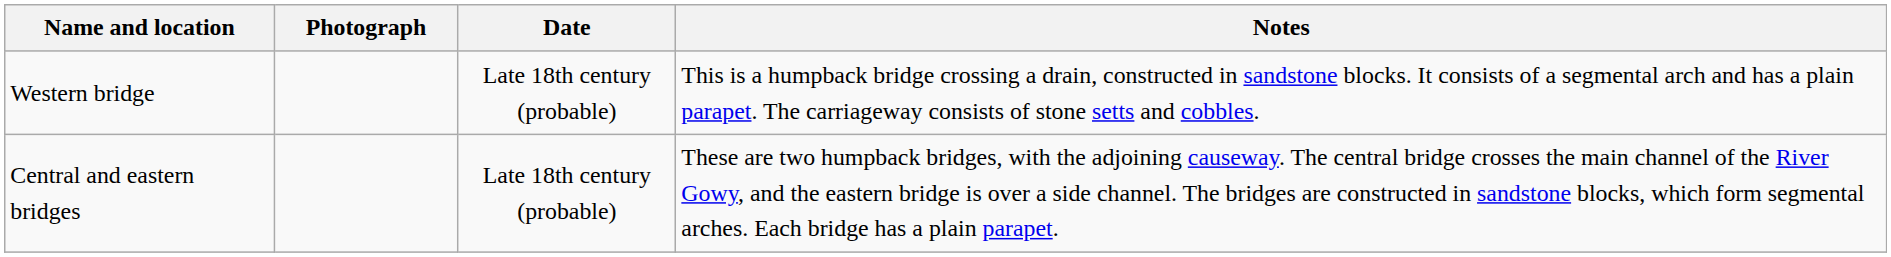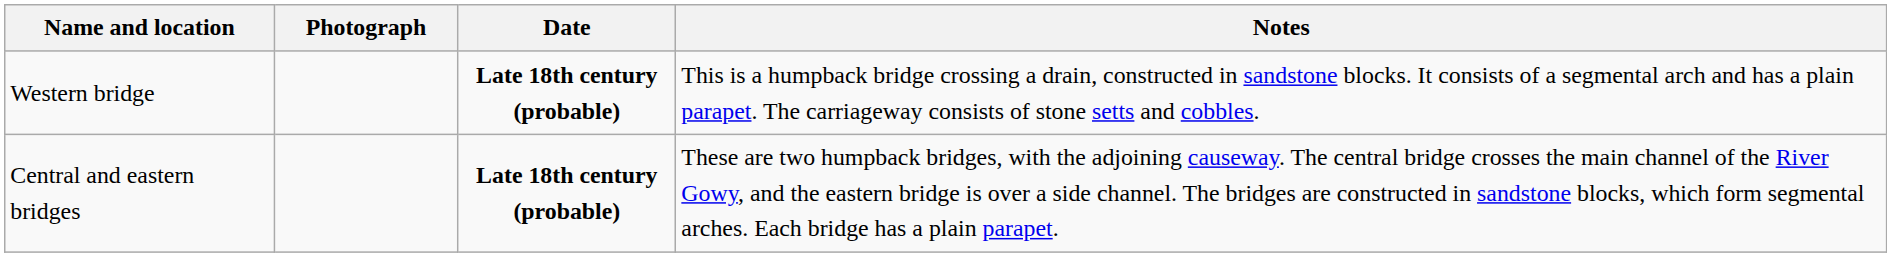(567, 92) normal -> (567, 92) bold
(567, 192) normal -> (567, 192) bold
